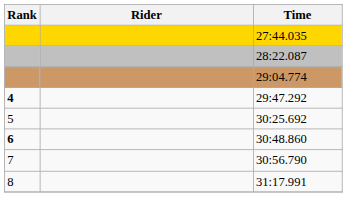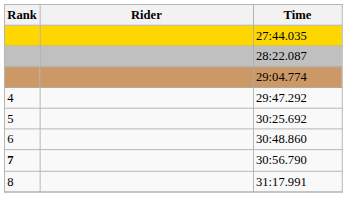(10, 98) bold -> (10, 98) normal
(10, 139) bold -> (10, 139) normal
(10, 160) normal -> (10, 160) bold
